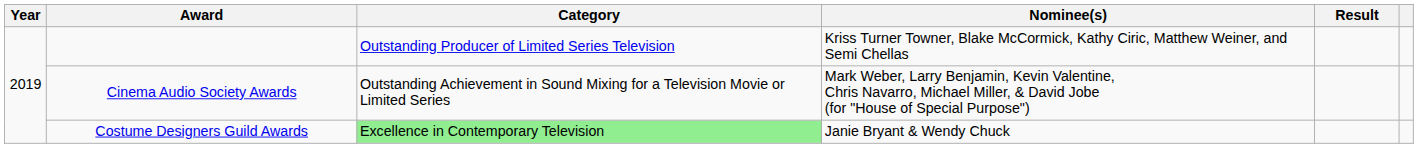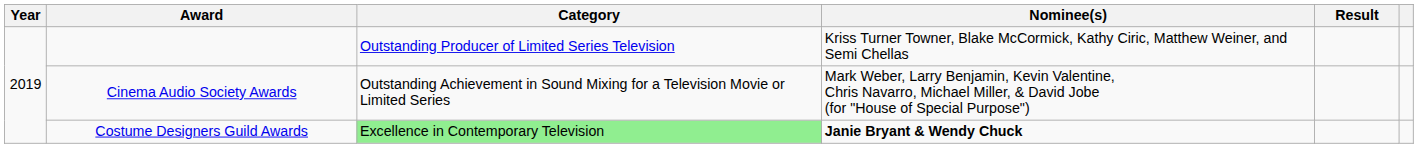(917, 131) normal -> (924, 131) bold
